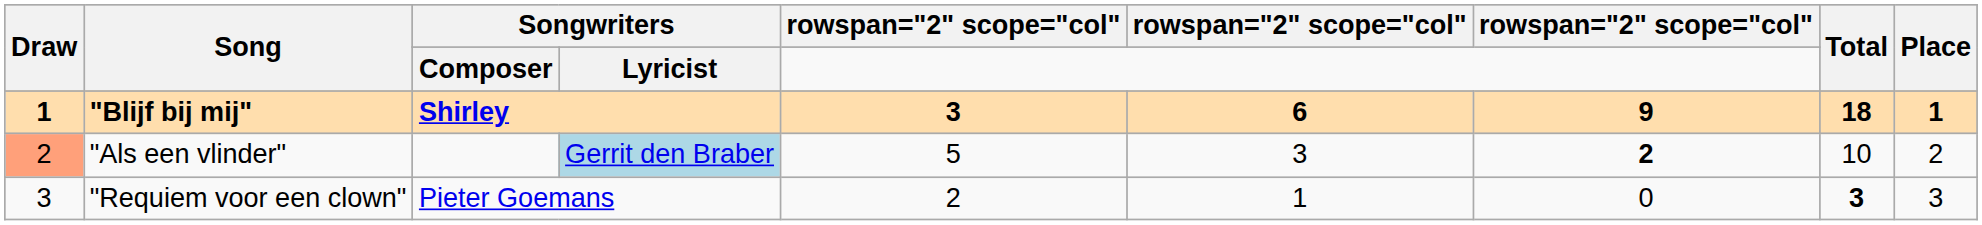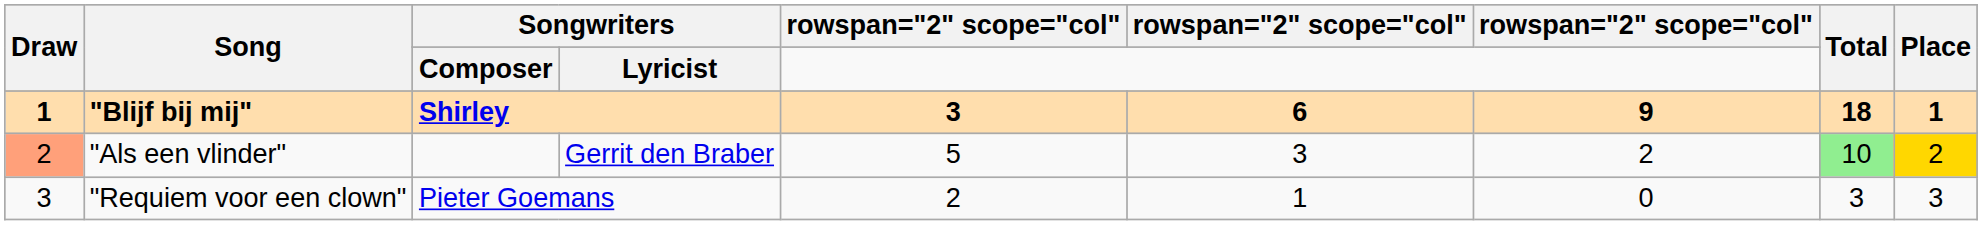(670, 154) lightblue background -> (670, 154) no background
(1646, 154) bold -> (1646, 154) normal
(1857, 154) no background -> (1857, 154) lightgreen background
(1936, 154) no background -> (1936, 154) gold background
(1857, 197) bold -> (1857, 197) normal
